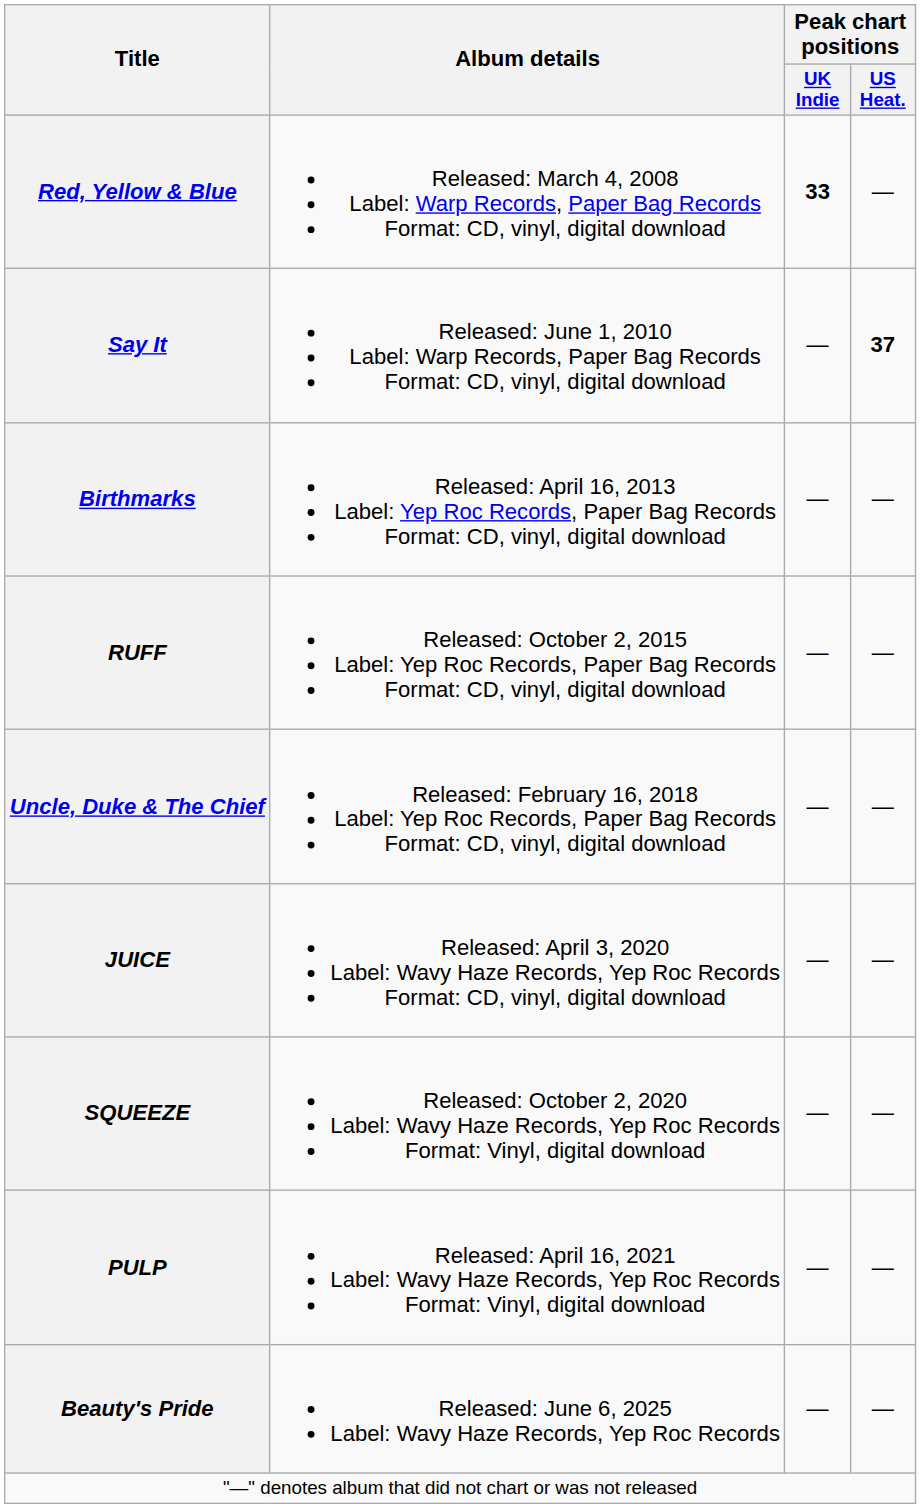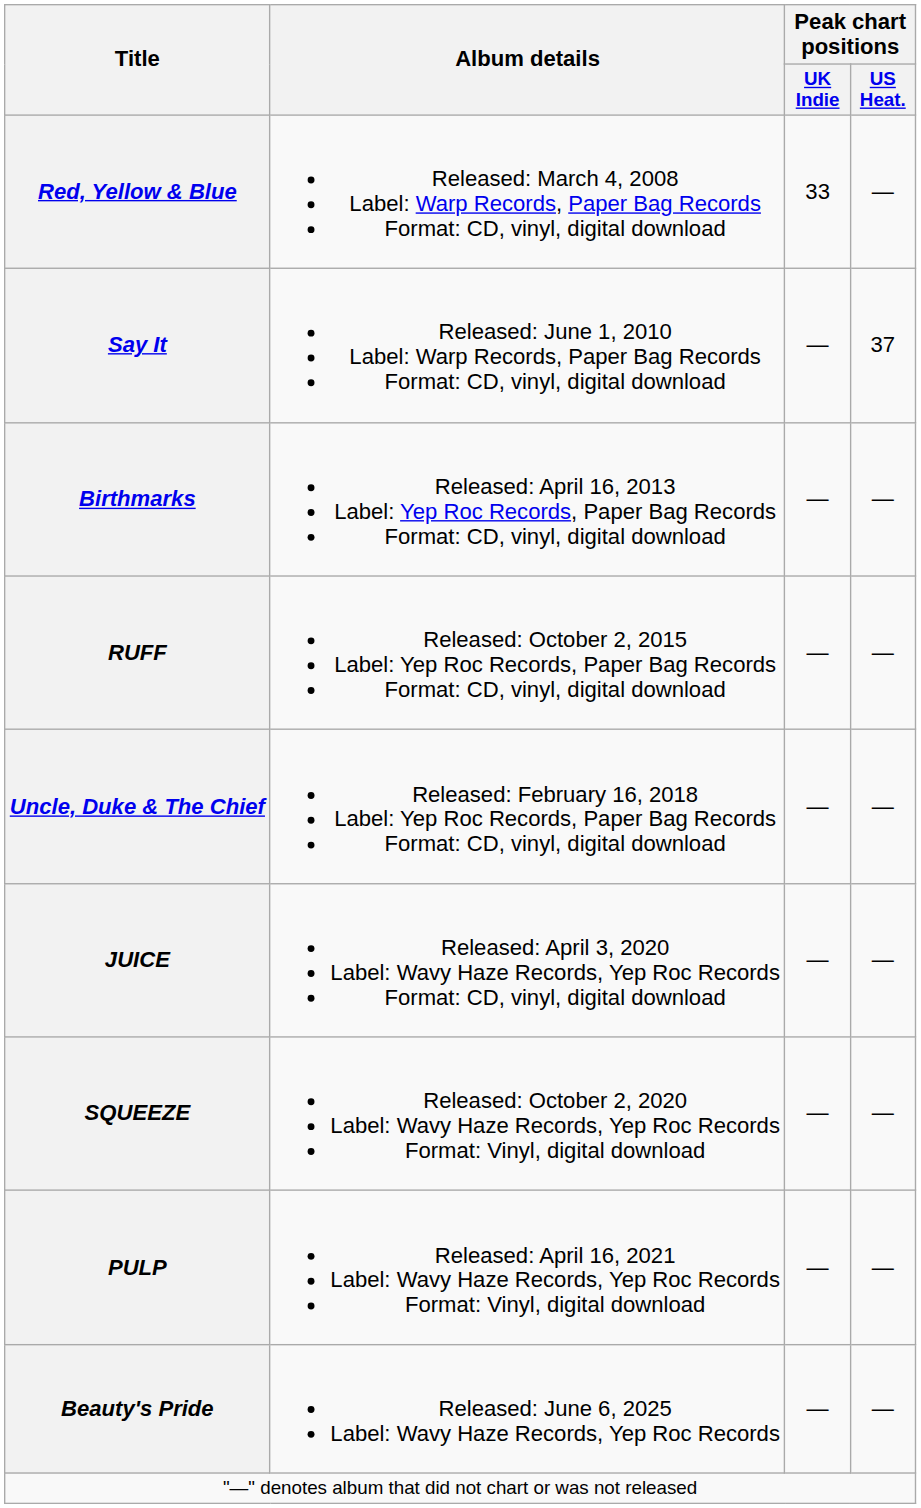(818, 191) bold -> (818, 191) normal
(883, 345) bold -> (883, 345) normal
